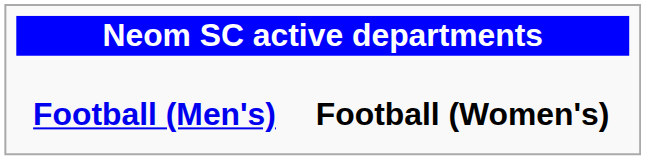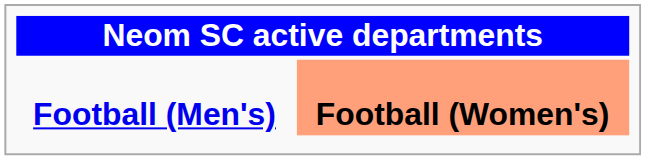(463, 115) no background -> (463, 115) lightsalmon background
